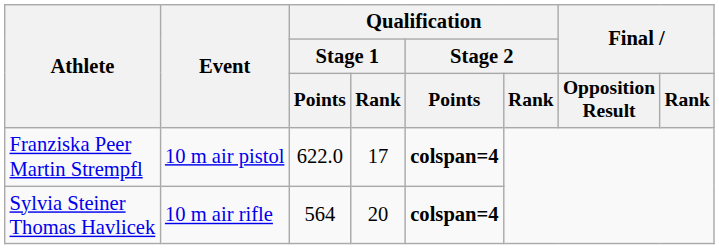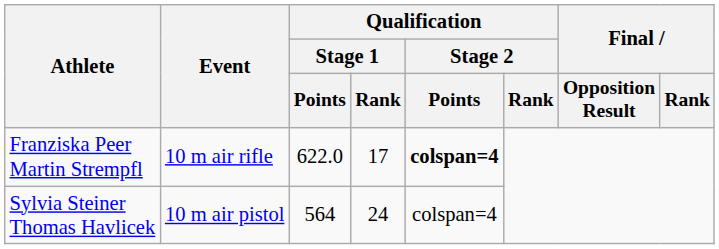(225, 156) 10 m air pistol -> (219, 156) 10 m air rifle
(219, 215) 10 m air rifle -> (225, 215) 10 m air pistol
(378, 215) 20 -> (378, 215) 24
(454, 215) bold -> (454, 215) normal
